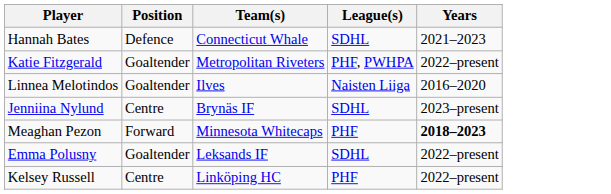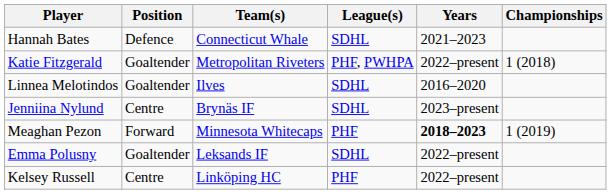+ column: (554, 16)
(371, 85) Naisten Liiga -> (350, 85) SDHL
